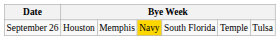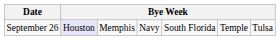(79, 27) no background -> (79, 27) lavender background
(149, 27) gold background -> (149, 27) no background
